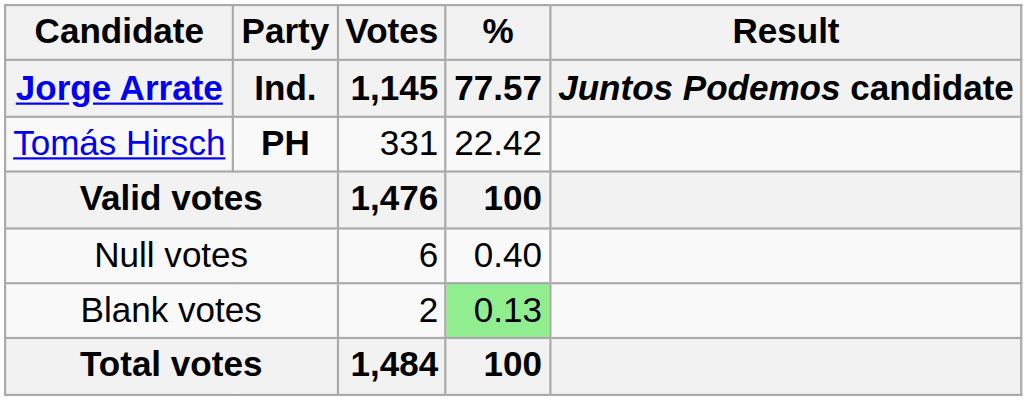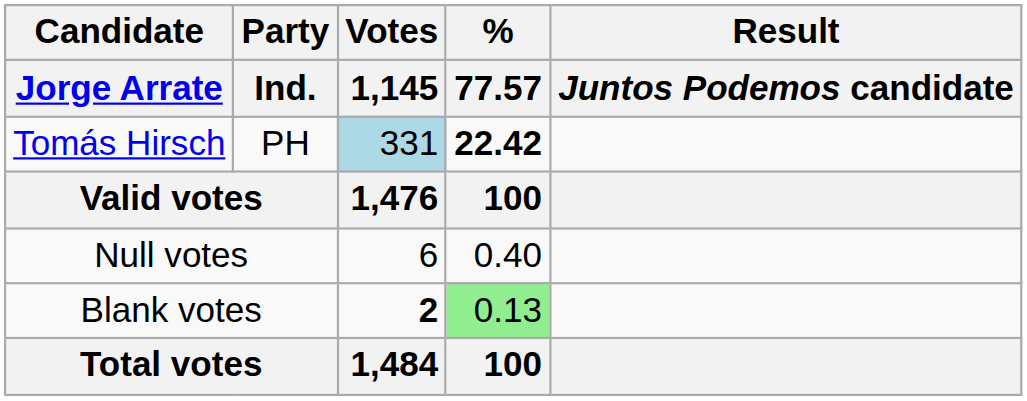(285, 143) bold -> (285, 143) normal
(409, 143) no background -> (409, 143) lightblue background
(498, 143) normal -> (498, 143) bold
(428, 310) normal -> (428, 310) bold
